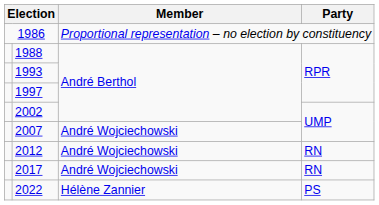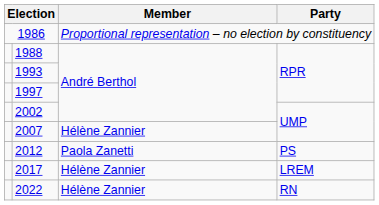(119, 131) André Wojciechowski -> (103, 131) Hélène Zannier
(119, 151) André Wojciechowski -> (97, 151) Paola Zanetti
(313, 151) RN -> (288, 151) PS
(119, 170) André Wojciechowski -> (103, 170) Hélène Zannier
(313, 170) RN -> (297, 170) LREM
(312, 190) PS -> (289, 190) RN
